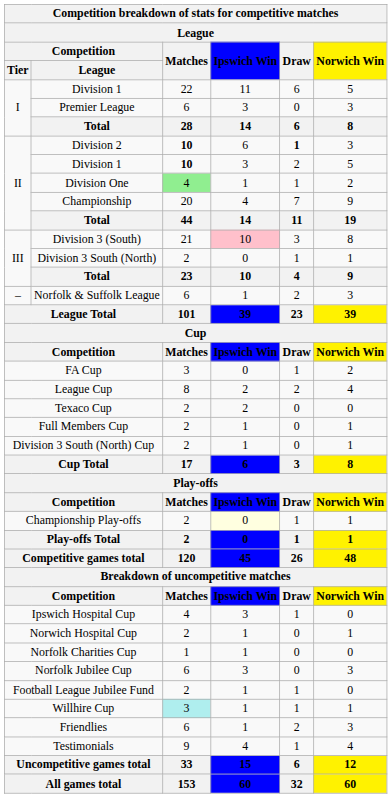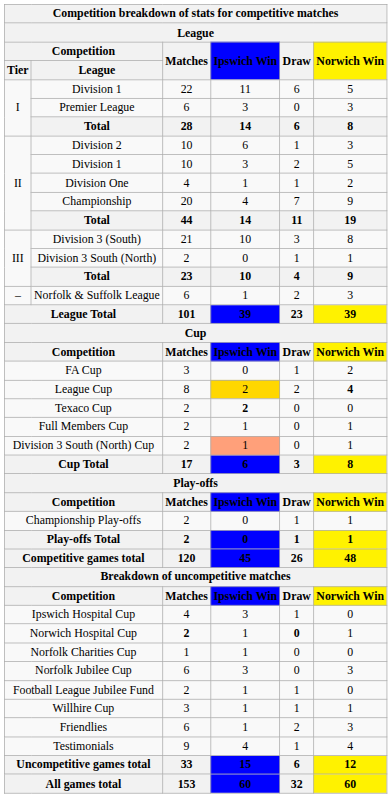(187, 145) bold -> (187, 145) normal
(297, 145) bold -> (297, 145) normal
(187, 164) bold -> (187, 164) normal
(187, 182) lightgreen background -> (187, 182) no background
(245, 239) pink background -> (245, 239) no background
(245, 389) no background -> (245, 389) gold background
(350, 389) normal -> (350, 389) bold
(245, 408) normal -> (245, 408) bold
(245, 445) no background -> (245, 445) lightsalmon background
(245, 520) lightyellow background -> (245, 520) no background
(187, 633) normal -> (187, 633) bold
(297, 633) normal -> (297, 633) bold
(187, 708) paleturquoise background -> (187, 708) no background
